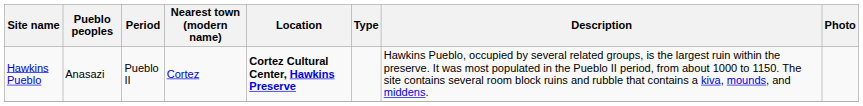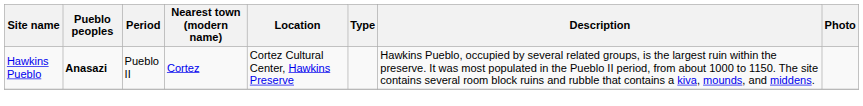(85, 74) normal -> (86, 68) bold
(292, 74) bold -> (290, 68) normal
